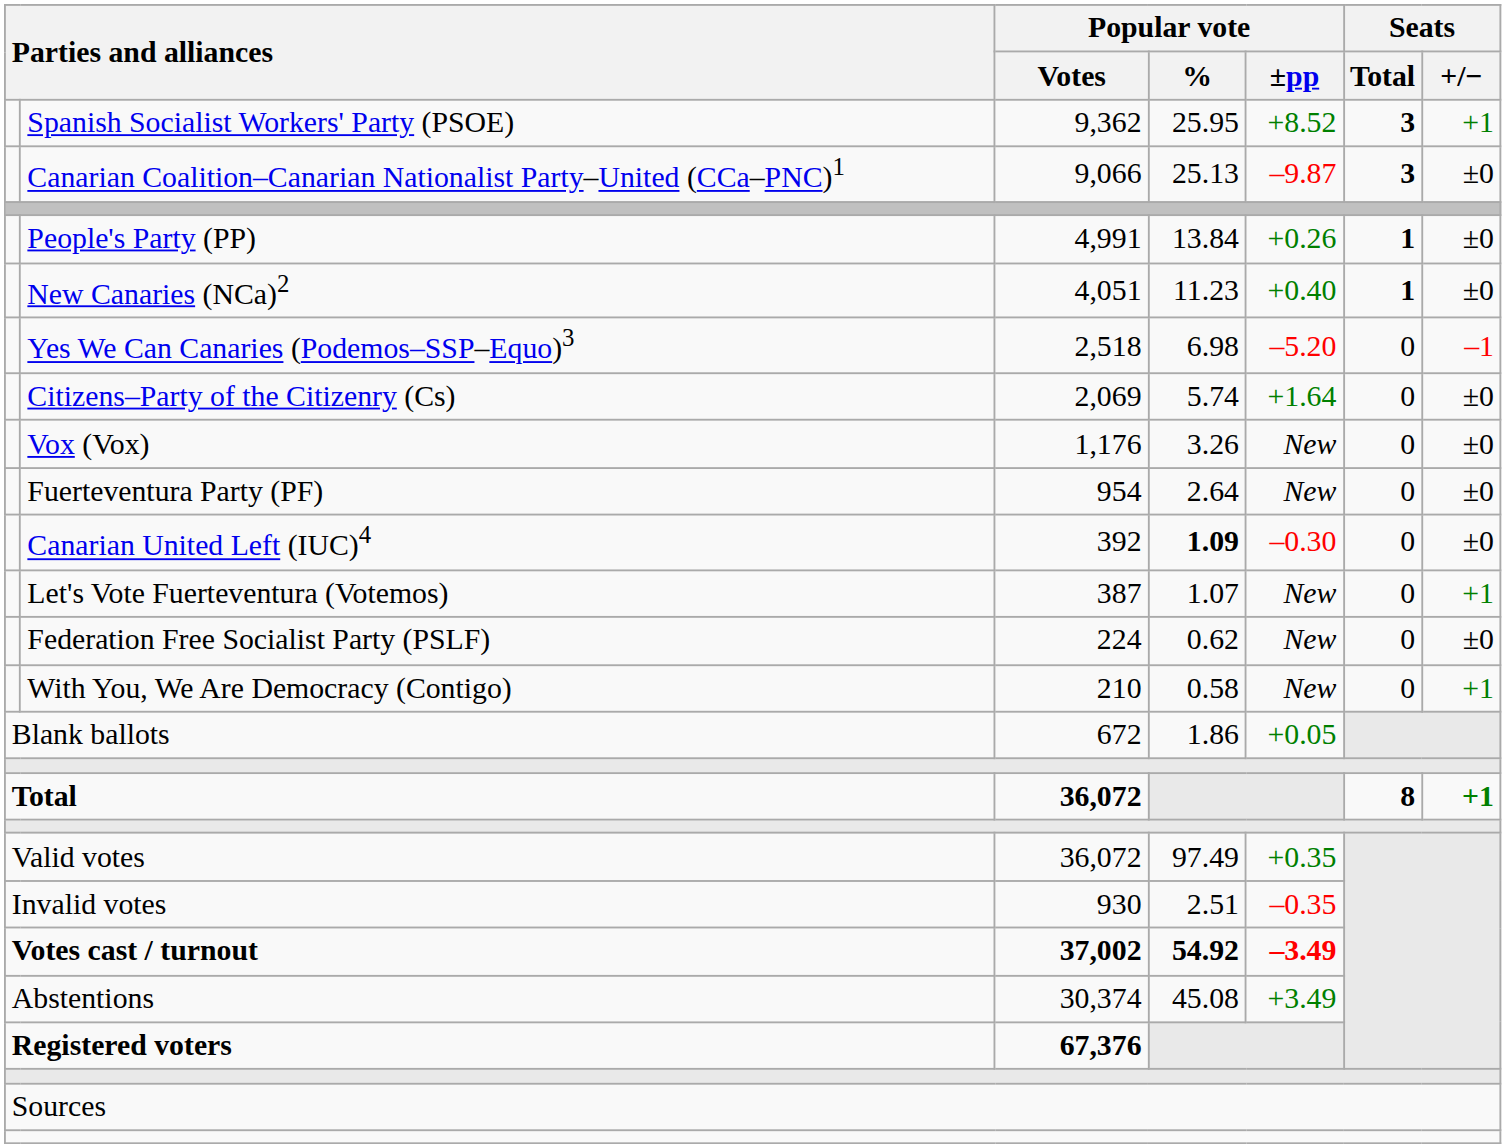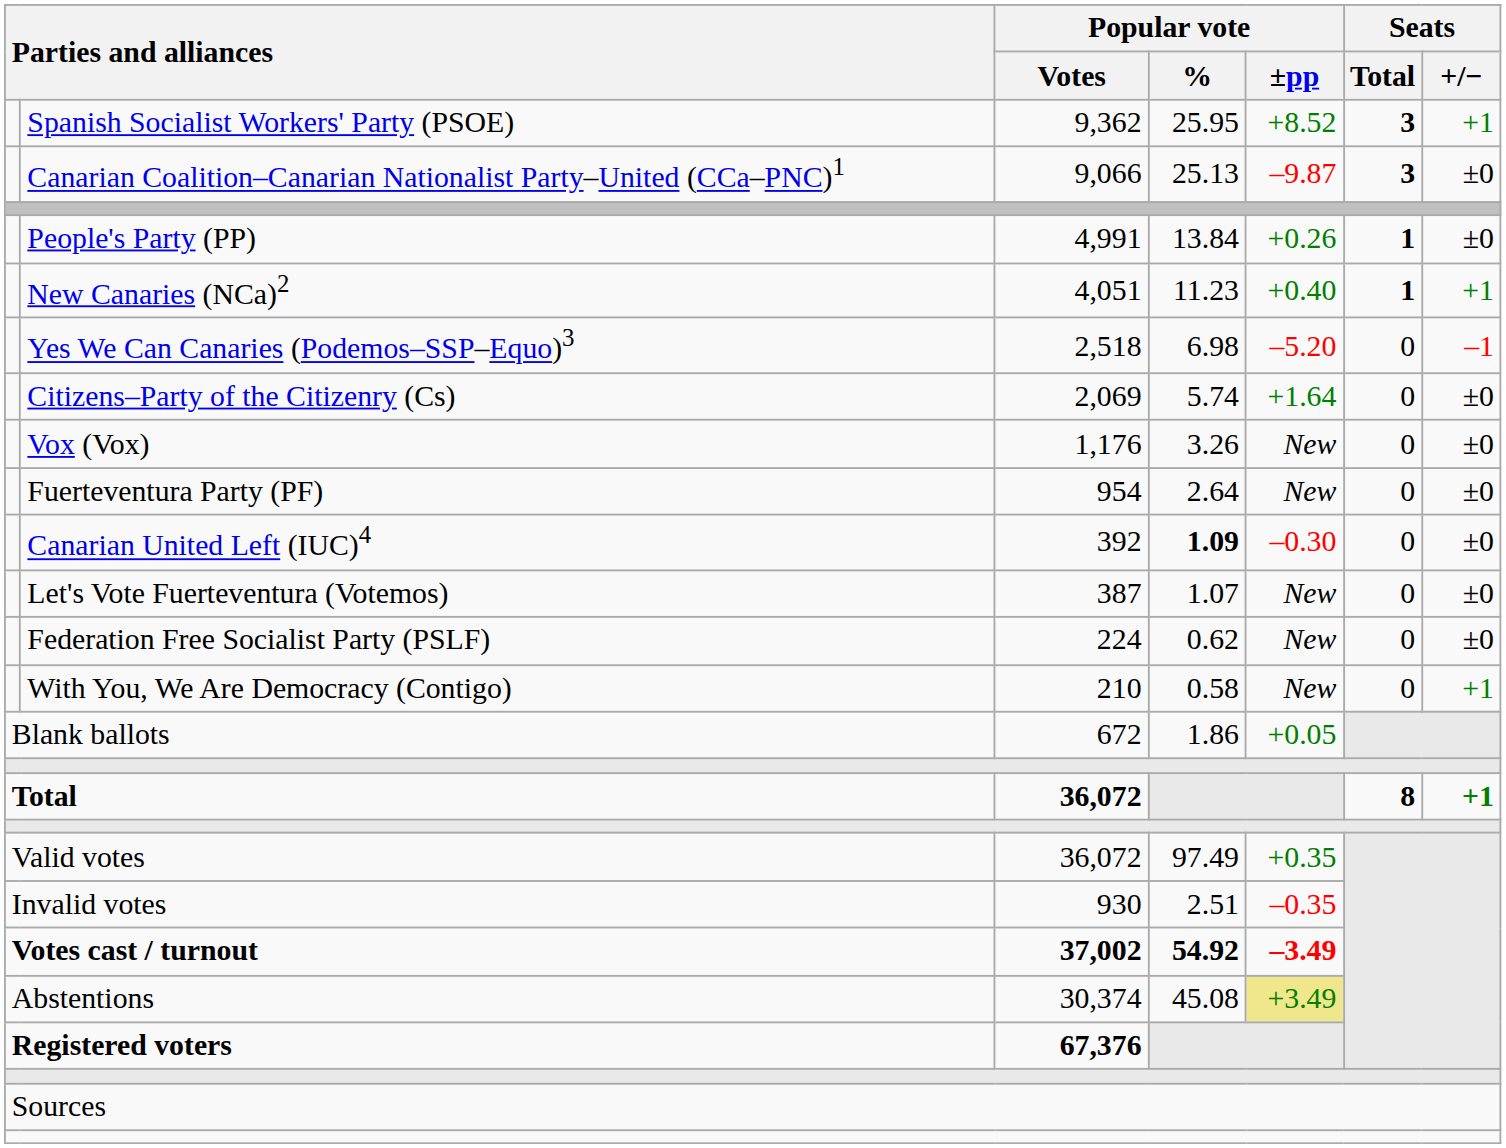(1478, 289) ±0 -> (1478, 289) +1
(1478, 593) +1 -> (1478, 593) ±0
(1302, 998) no background -> (1302, 998) khaki background
